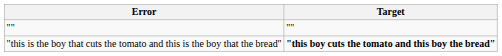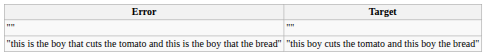(391, 43) bold -> (383, 43) normal
